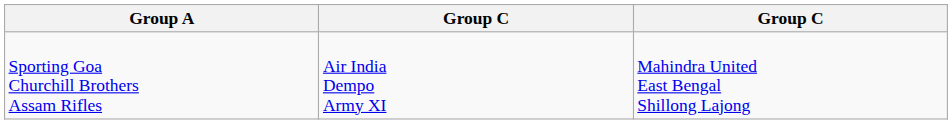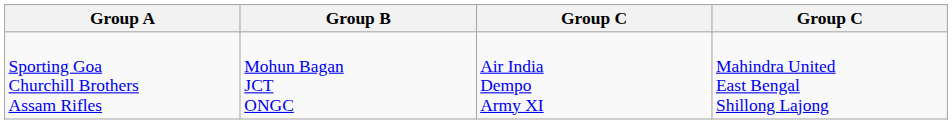+ column: (358, 18)
